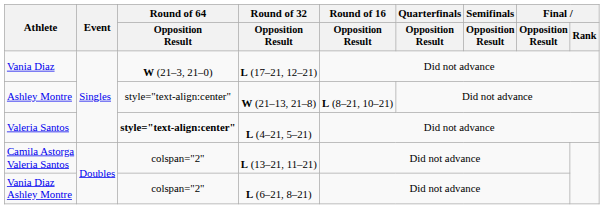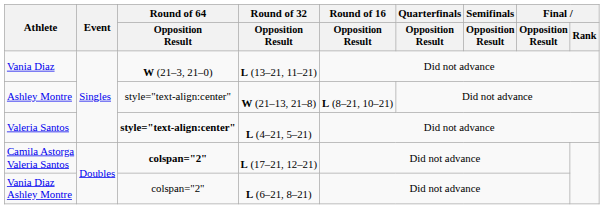(279, 73) L (17–21, 12–21) -> (279, 73) L (13–21, 11–21)
(178, 158) normal -> (178, 158) bold
(279, 164) L (13–21, 11–21) -> (279, 164) L (17–21, 12–21)
